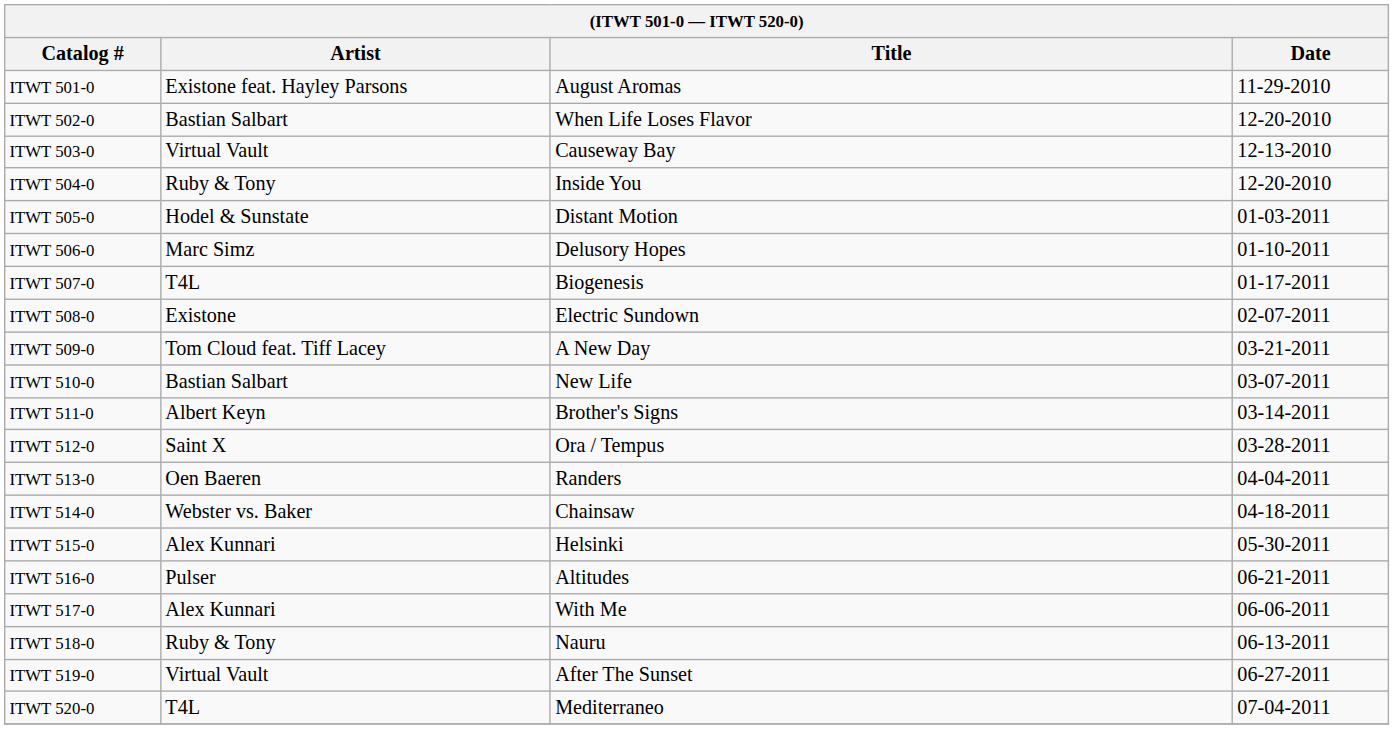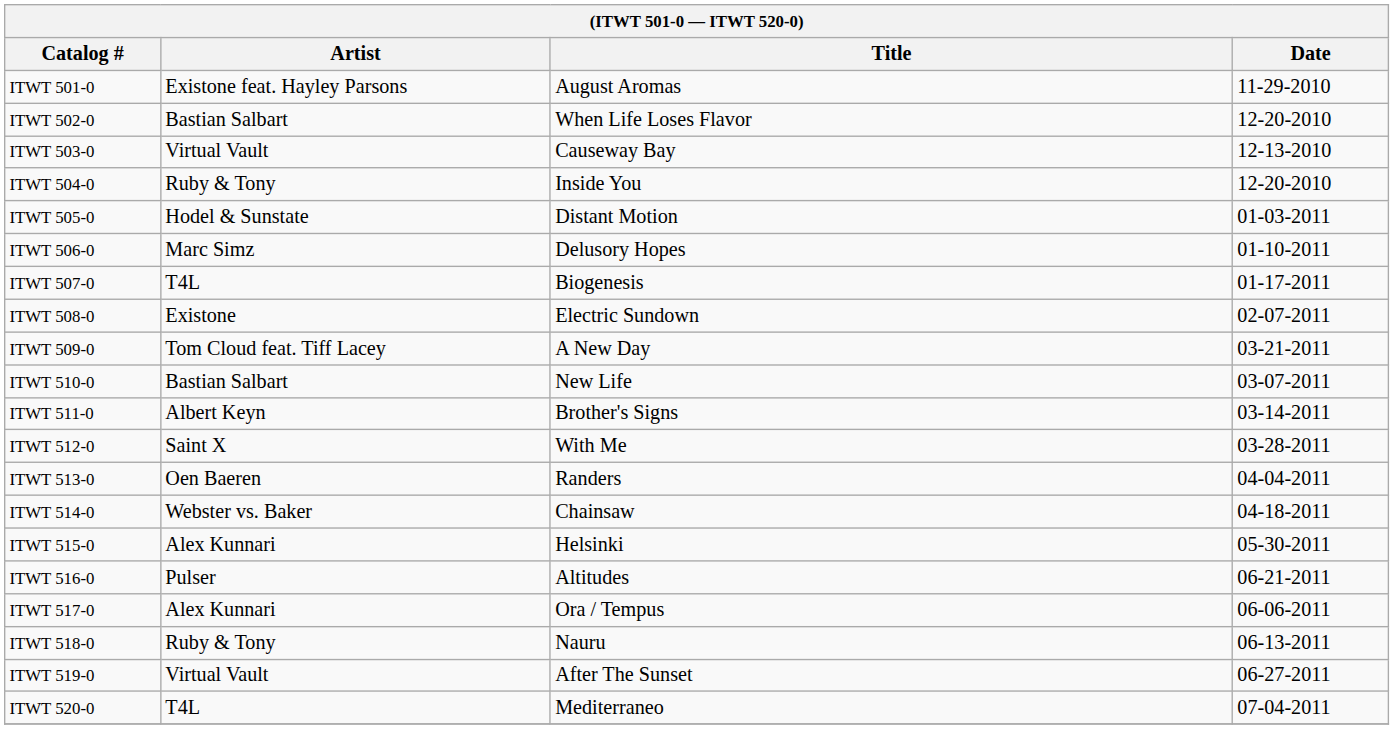(610, 445) Ora / Tempus -> (591, 445) With Me
(591, 609) With Me -> (610, 609) Ora / Tempus
